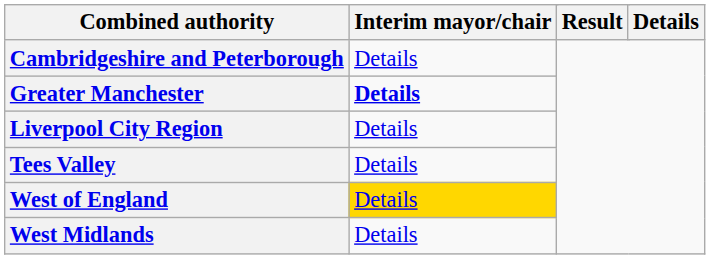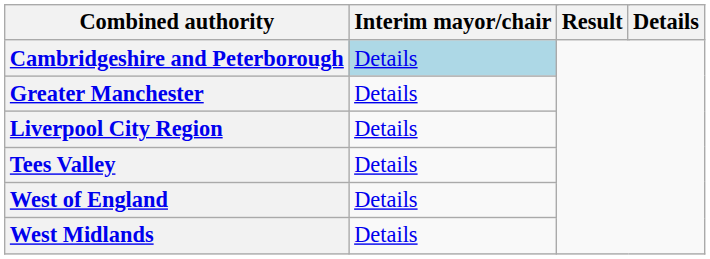(386, 57) no background -> (386, 57) lightblue background
(387, 93) bold -> (386, 93) normal
(386, 199) gold background -> (386, 199) no background
